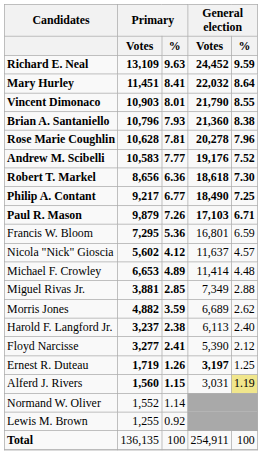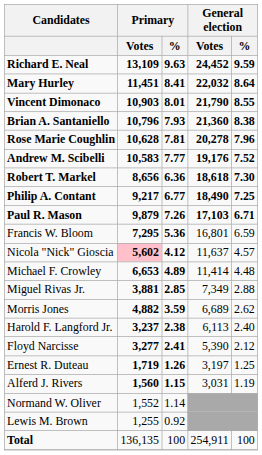(146, 252) no background -> (146, 252) pink background
(215, 365) bold -> (215, 365) normal
(244, 383) khaki background -> (244, 383) no background
